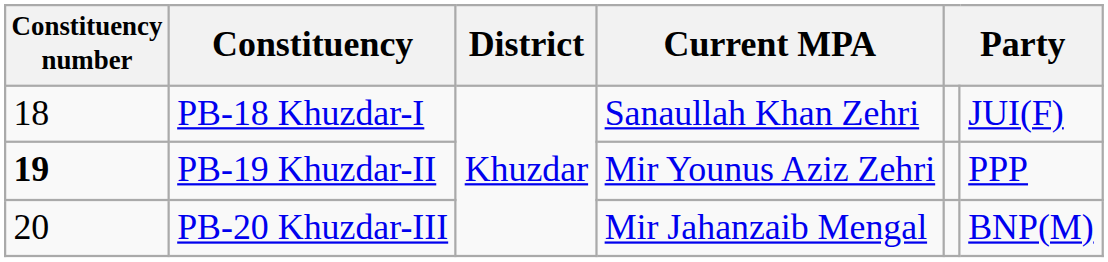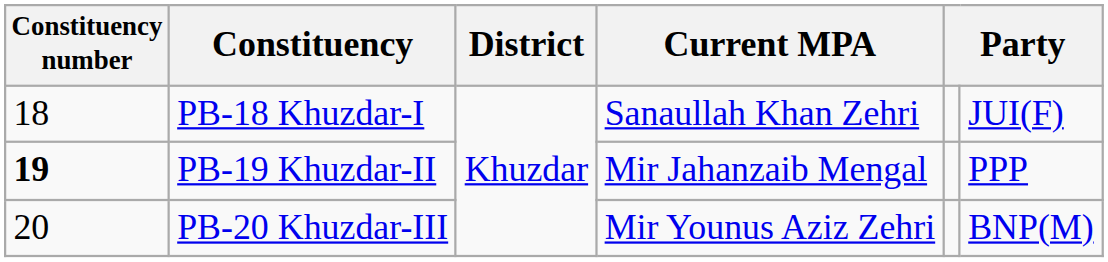(770, 169) Mir Younus Aziz Zehri -> (766, 169) Mir Jahanzaib Mengal
(766, 226) Mir Jahanzaib Mengal -> (770, 226) Mir Younus Aziz Zehri
